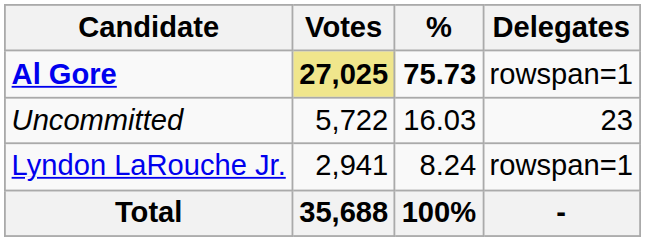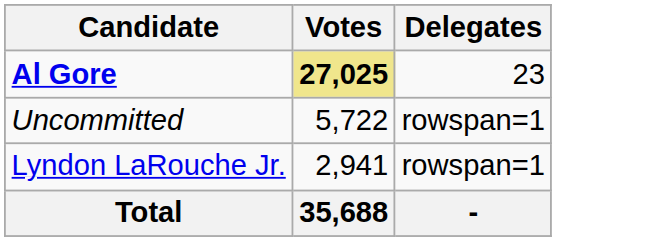- column: (439, 27)
(561, 73) rowspan=1 -> (529, 73) 23
(617, 119) 23 -> (473, 119) rowspan=1
